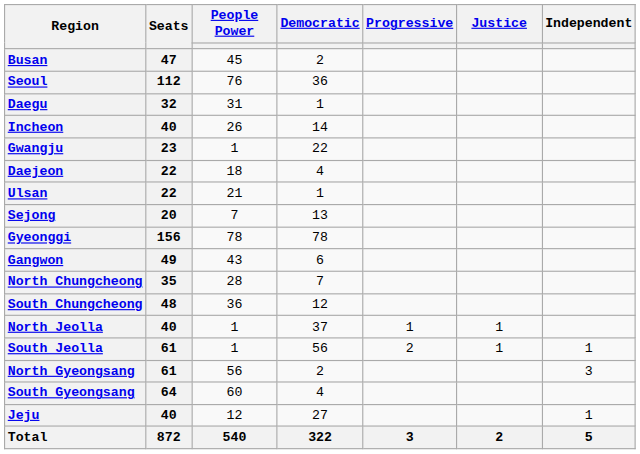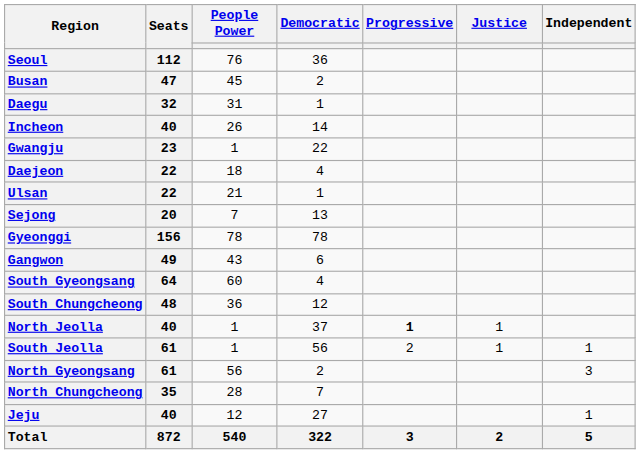rows swapped: (28, 82) <-> (28, 60)
rows swapped: (75, 282) <-> (71, 393)
(410, 326) normal -> (410, 326) bold
